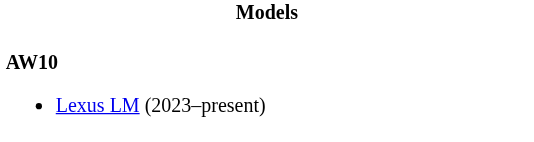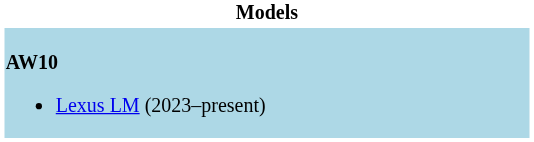(267, 84) no background -> (267, 84) lightblue background
